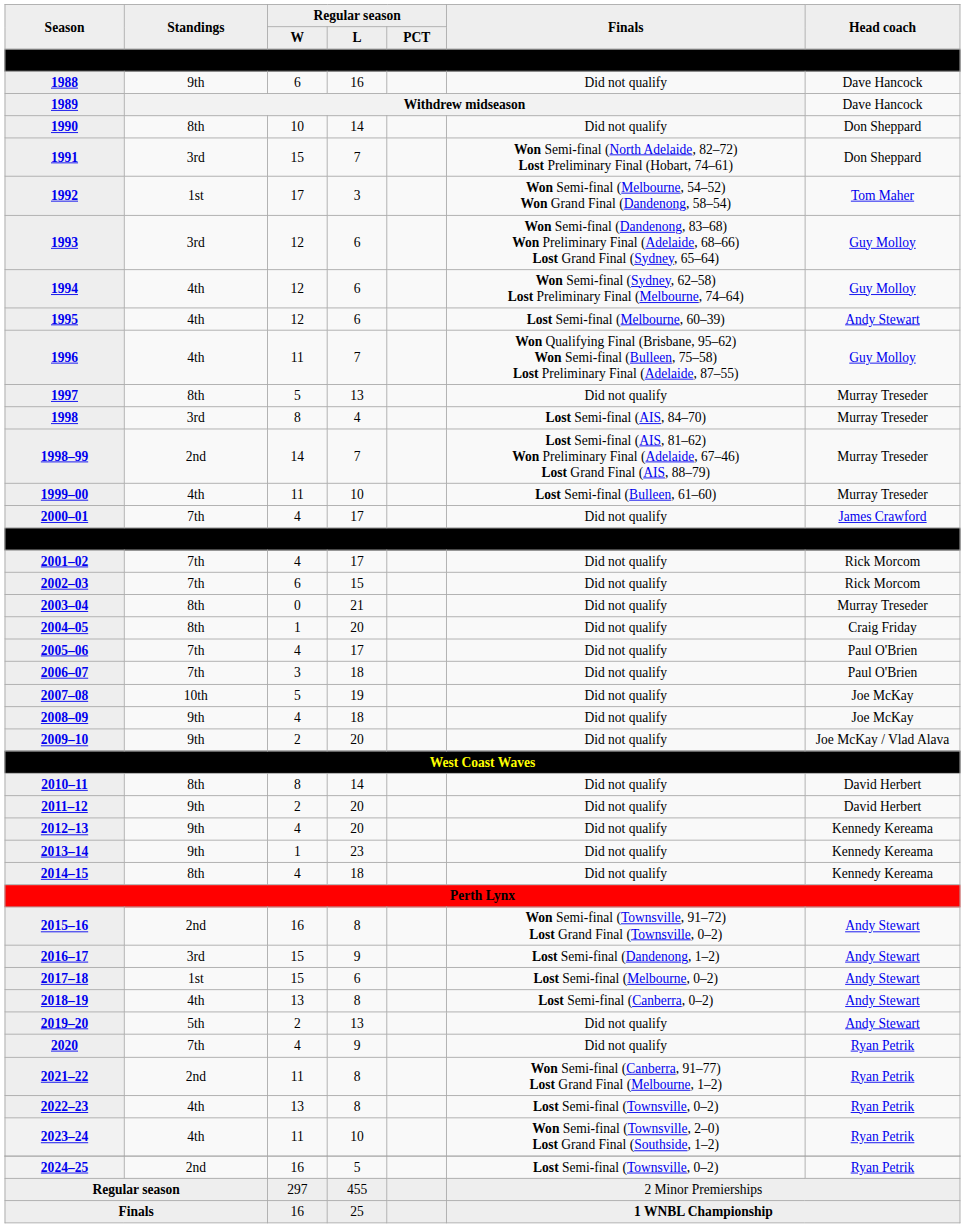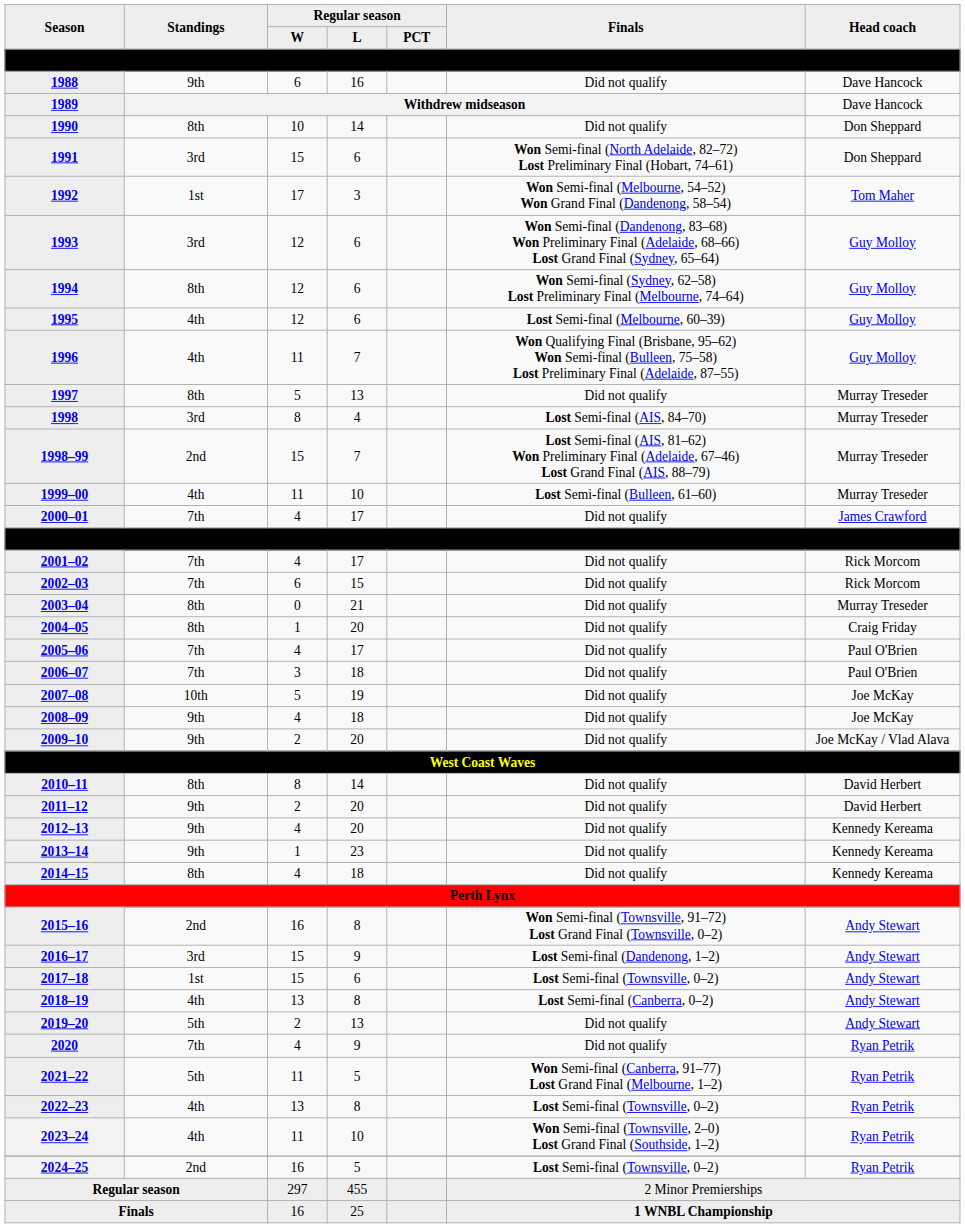(357, 157) 7 -> (357, 157) 6
(196, 288) 4th -> (196, 288) 8th
(883, 318) Andy Stewart -> (883, 318) Guy Molloy
(297, 456) 14 -> (297, 456) 15
(626, 979) Lost Semi-final (Melbourne, 0–2) -> (626, 979) Lost Semi-final (Townsville, 0–2)
(196, 1076) 2nd -> (196, 1076) 5th
(357, 1076) 8 -> (357, 1076) 5
